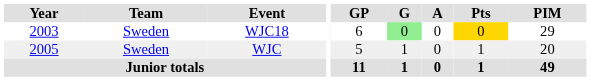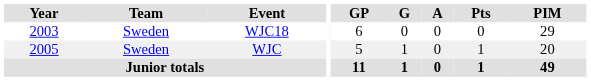(404, 31) lightgreen background -> (404, 31) no background
(481, 31) gold background -> (481, 31) no background
